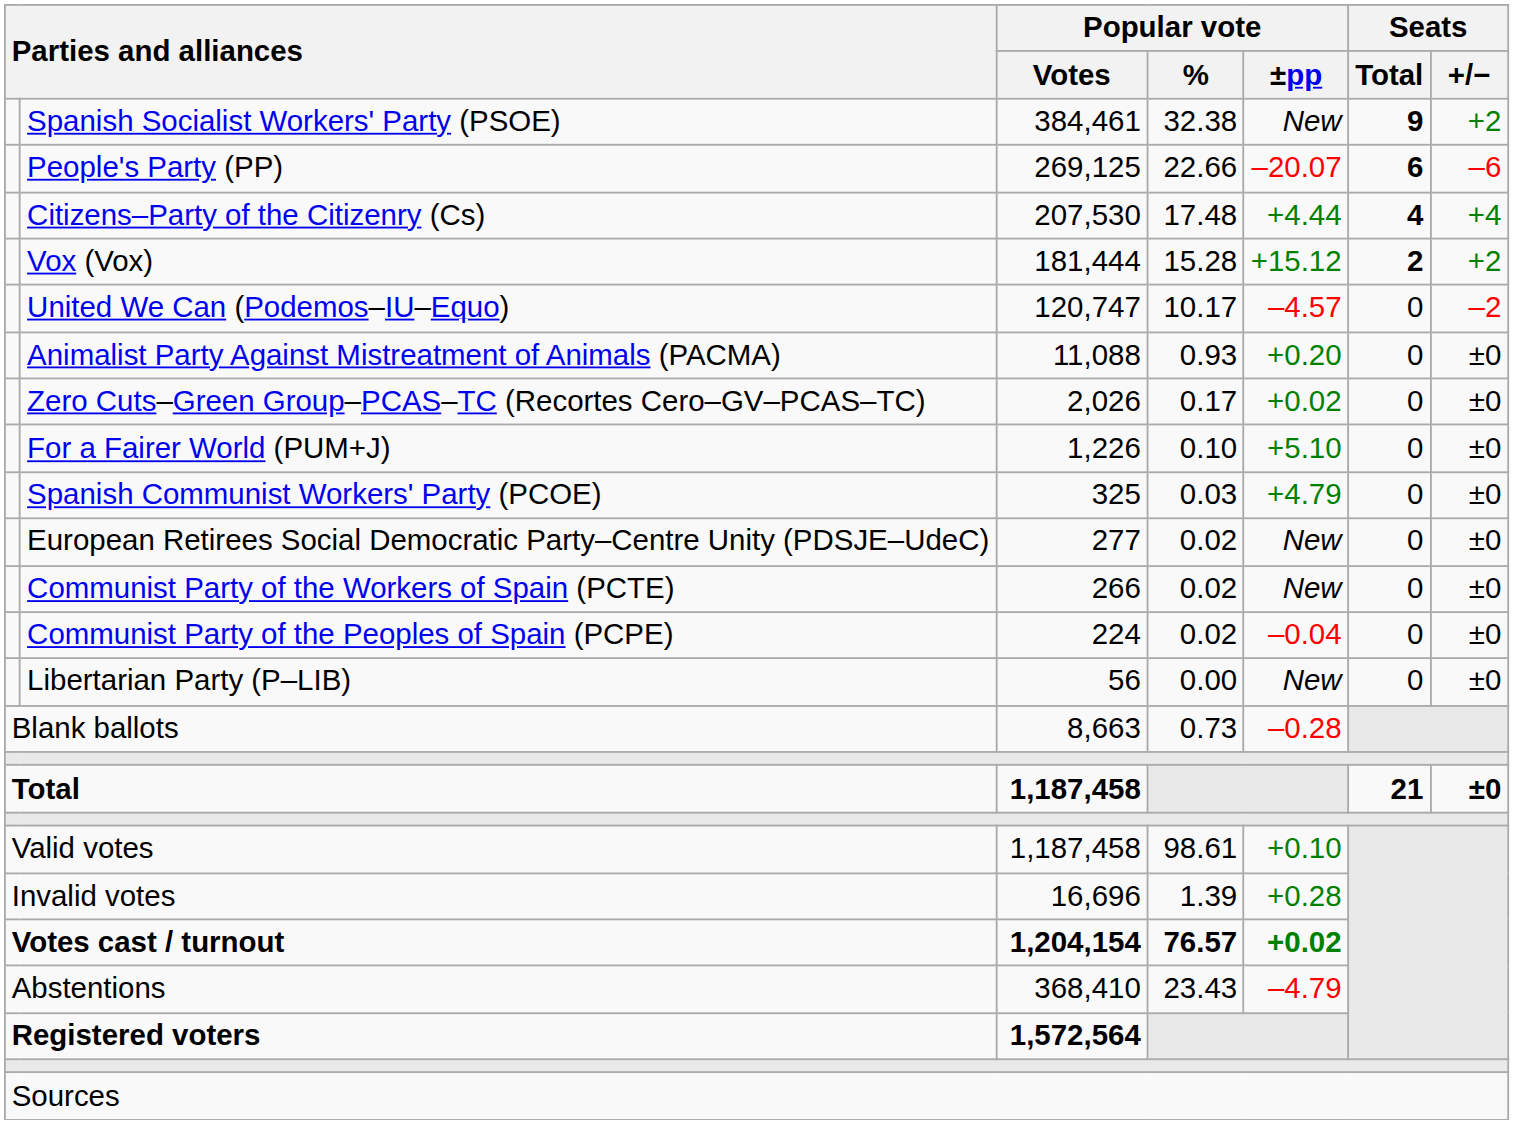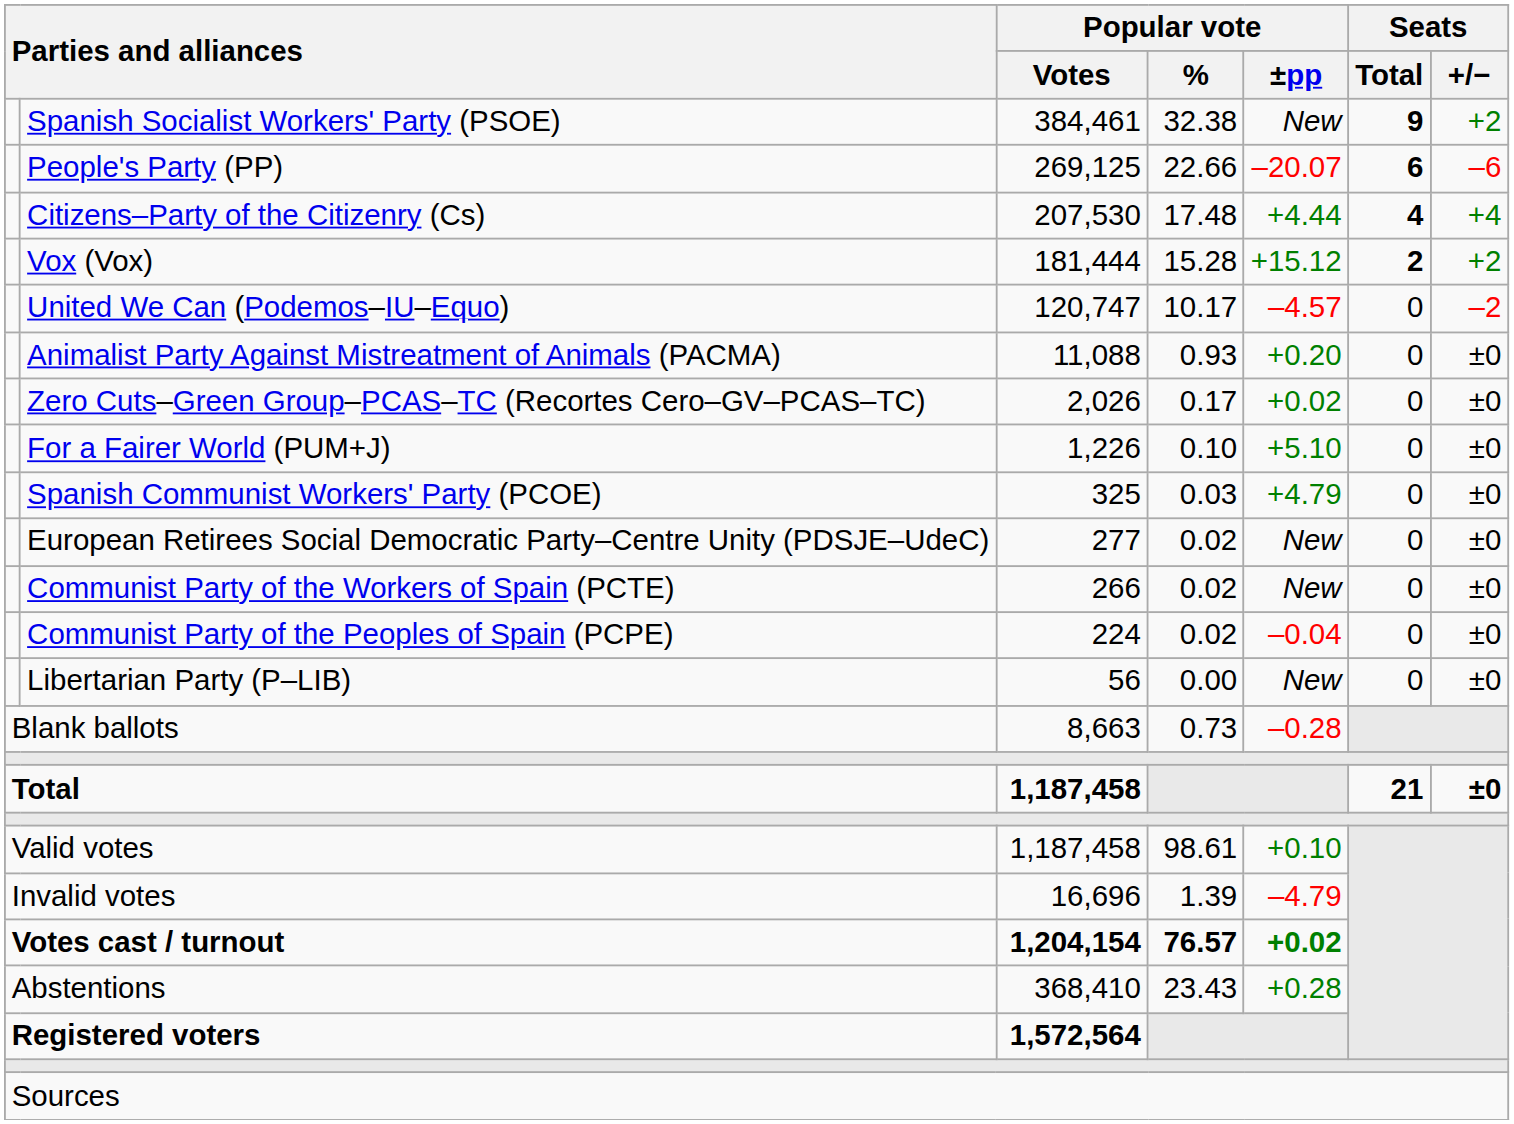(1304, 895) +0.28 -> (1305, 895) –4.79
(1305, 988) –4.79 -> (1304, 988) +0.28
